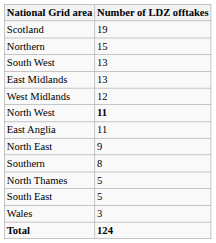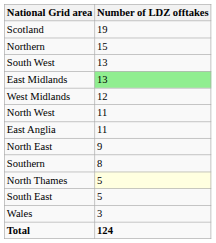(102, 79) no background -> (102, 79) lightgreen background
(102, 113) bold -> (102, 113) normal
(100, 180) no background -> (100, 180) lightyellow background
